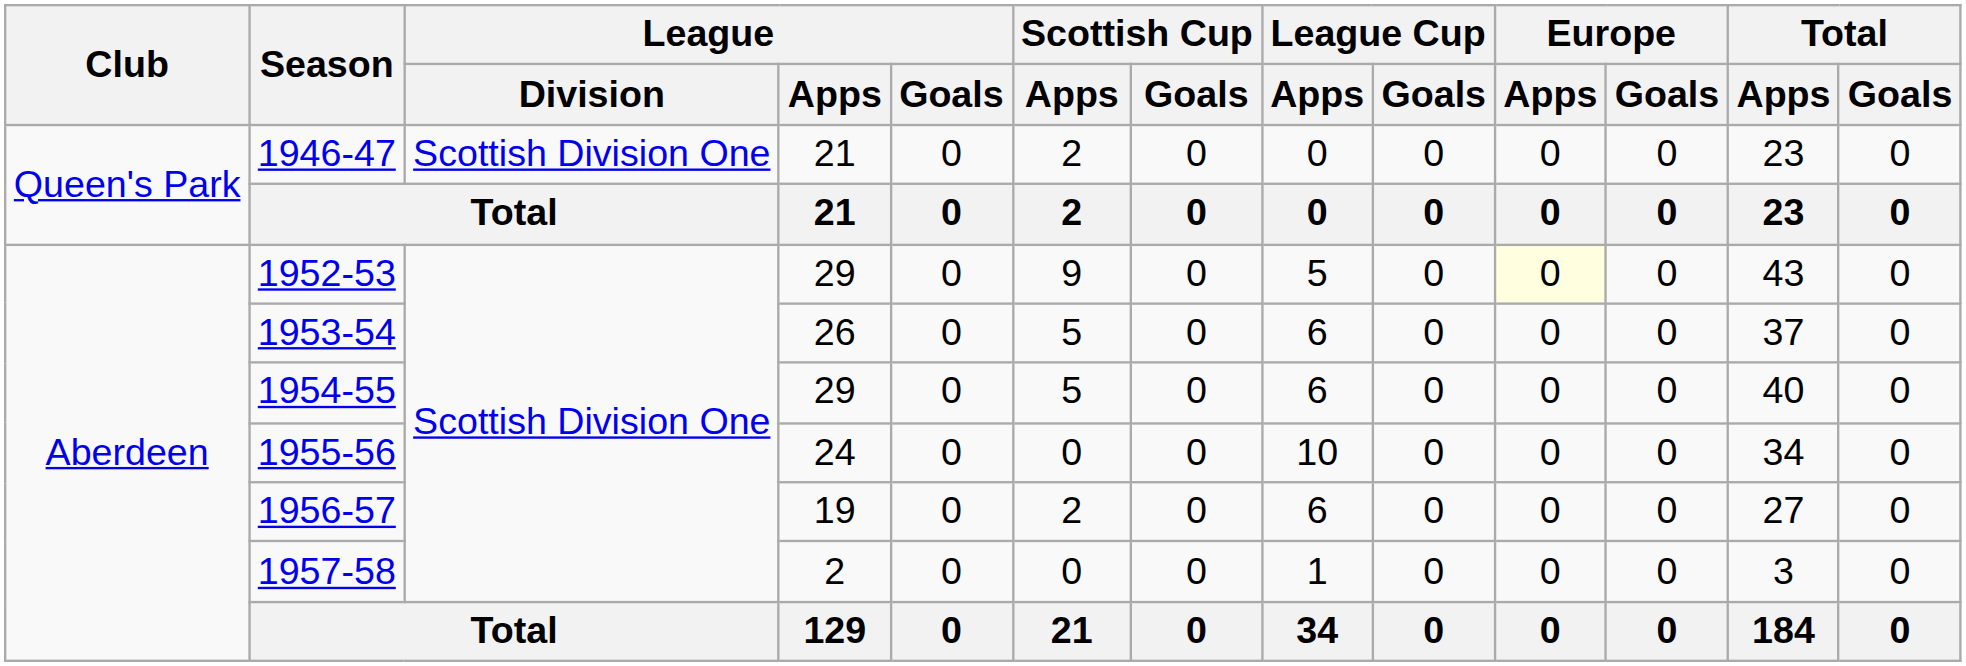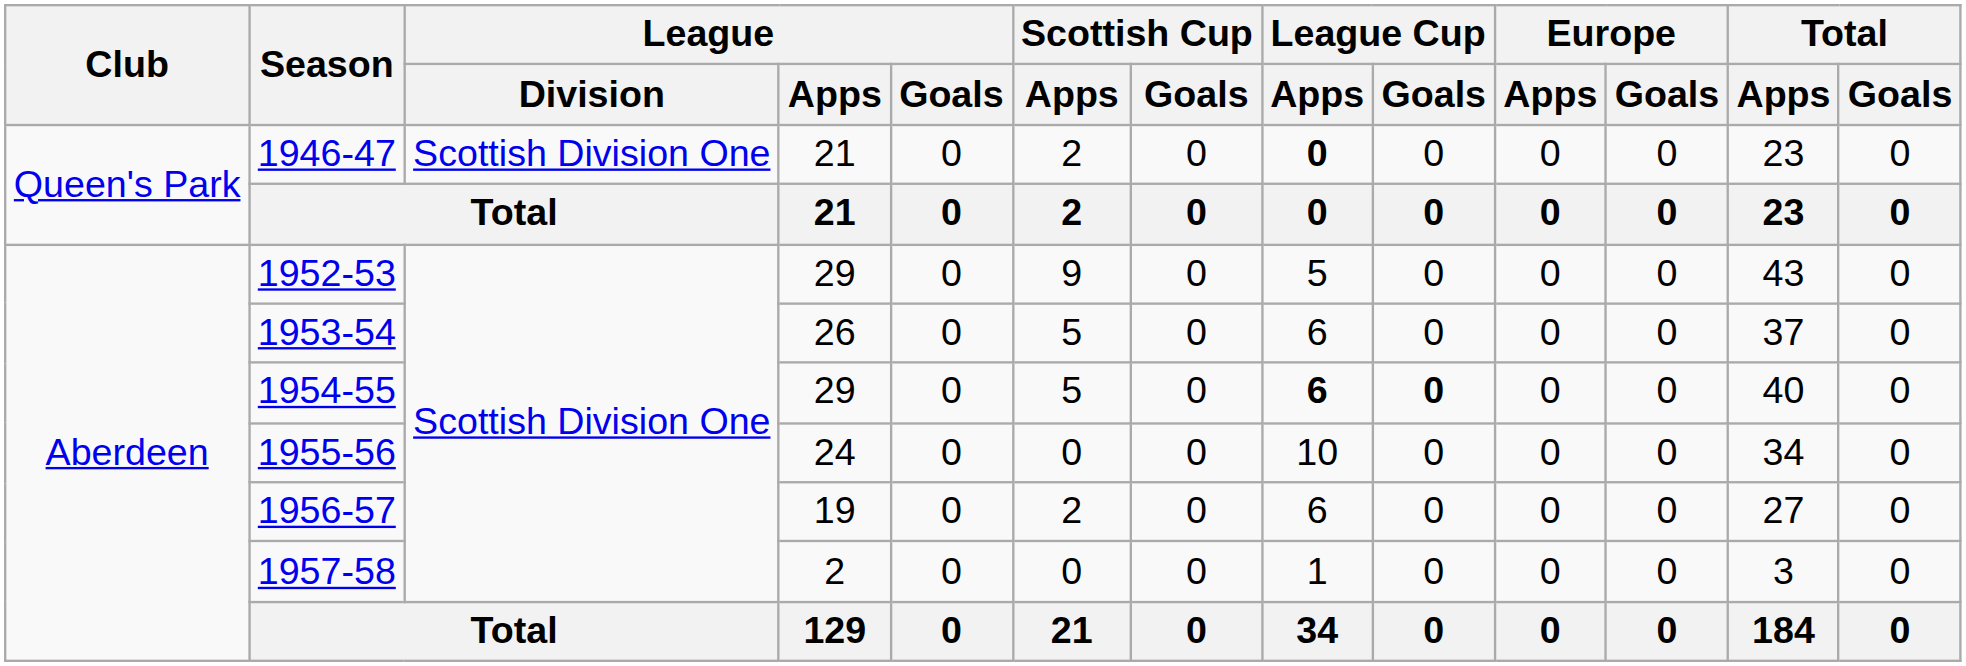(1317, 153) normal -> (1317, 153) bold
(1550, 272) lightyellow background -> (1550, 272) no background
(1317, 392) normal -> (1317, 392) bold
(1434, 392) normal -> (1434, 392) bold
